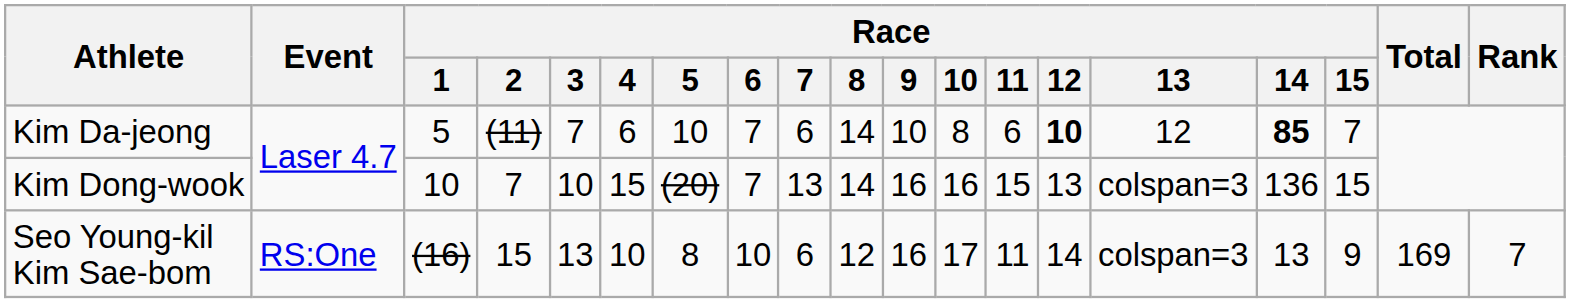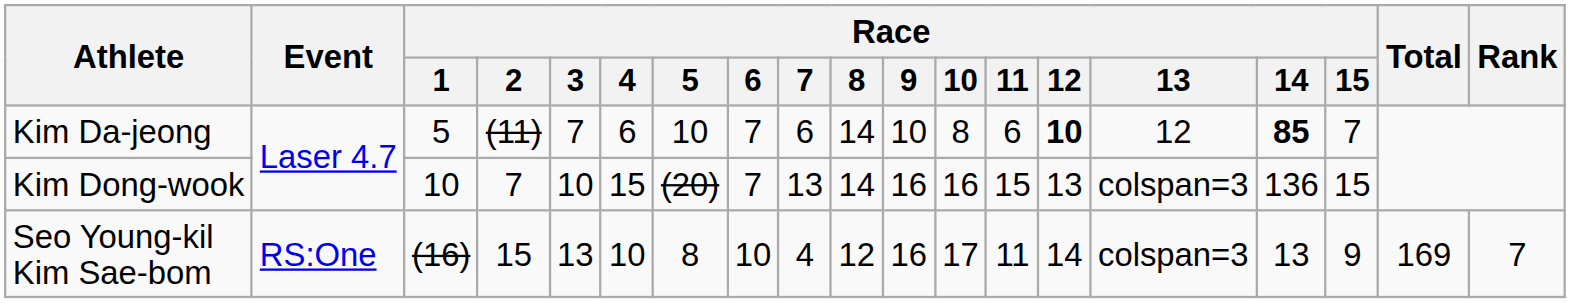(805, 254) 6 -> (805, 254) 4
